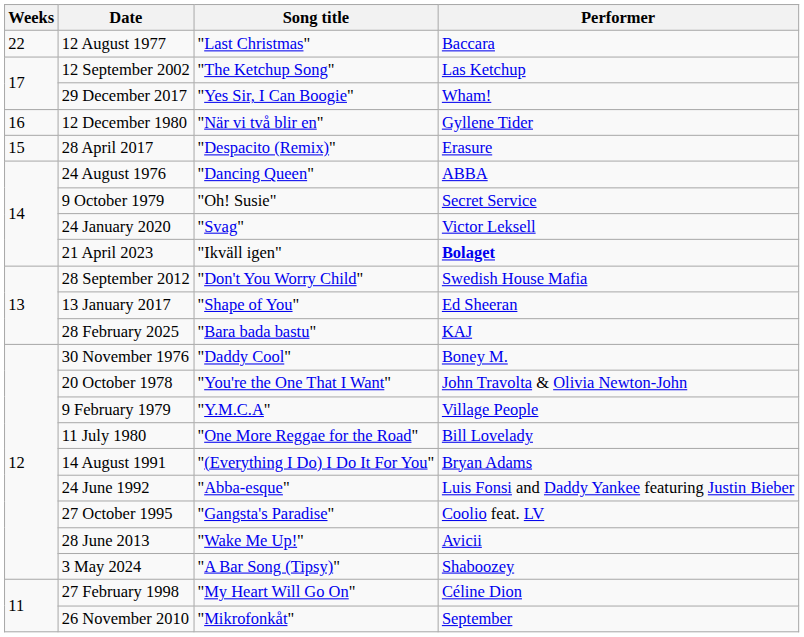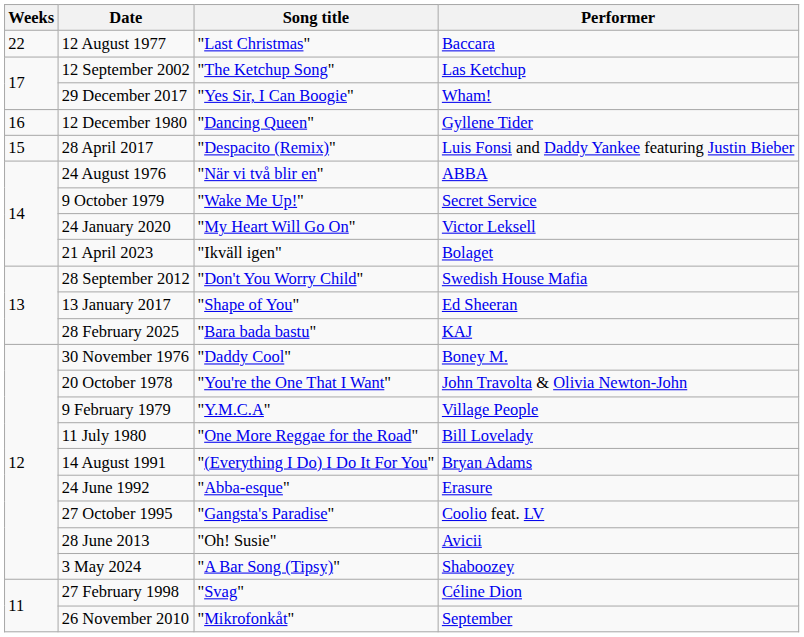(260, 122) "När vi två blir en" -> (256, 122) "Dancing Queen"
(467, 148) Erasure -> (618, 148) Luis Fonsi and Daddy Yankee featuring Justin Bieber
(256, 174) "Dancing Queen" -> (260, 174) "När vi två blir en"
(237, 200) "Oh! Susie" -> (251, 200) "Wake Me Up!"
(221, 226) "Svag" -> (276, 226) "My Heart Will Go On"
(468, 252) bold -> (468, 252) normal
(618, 488) Luis Fonsi and Daddy Yankee featuring Justin Bieber -> (467, 488) Erasure
(251, 540) "Wake Me Up!" -> (237, 540) "Oh! Susie"
(276, 592) "My Heart Will Go On" -> (221, 592) "Svag"
